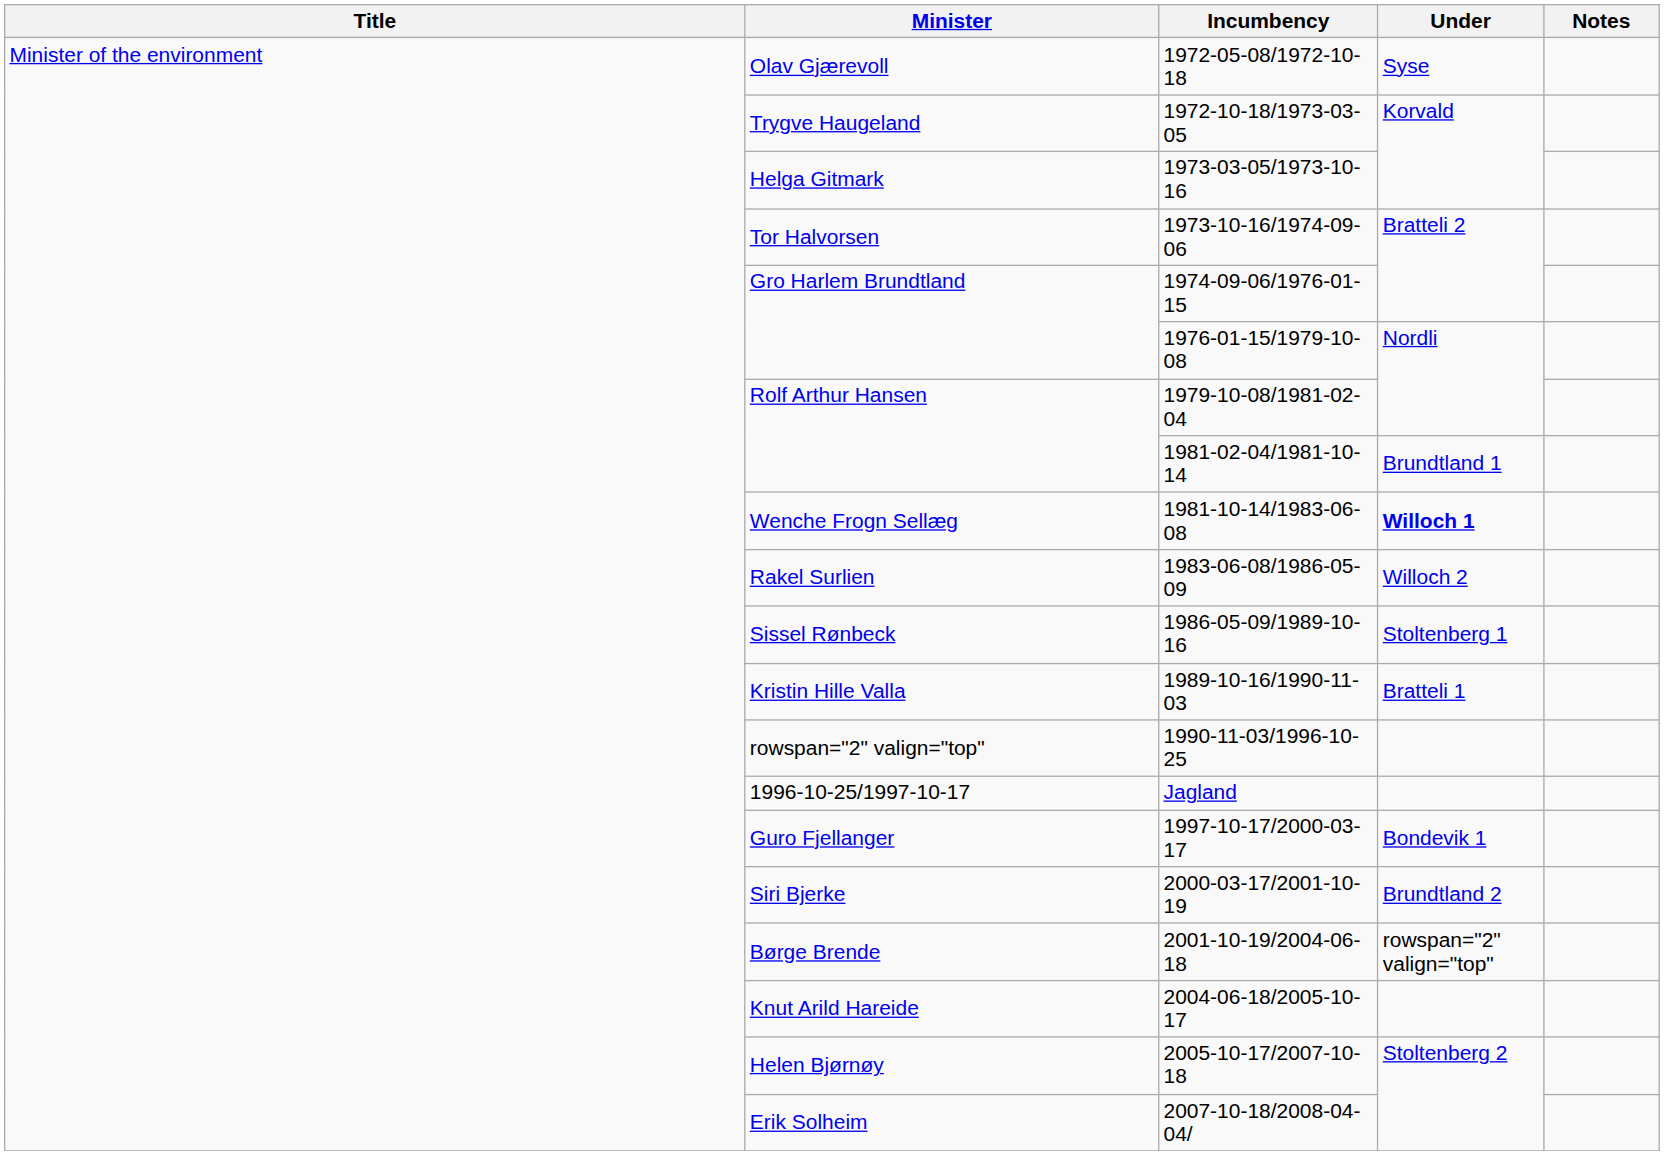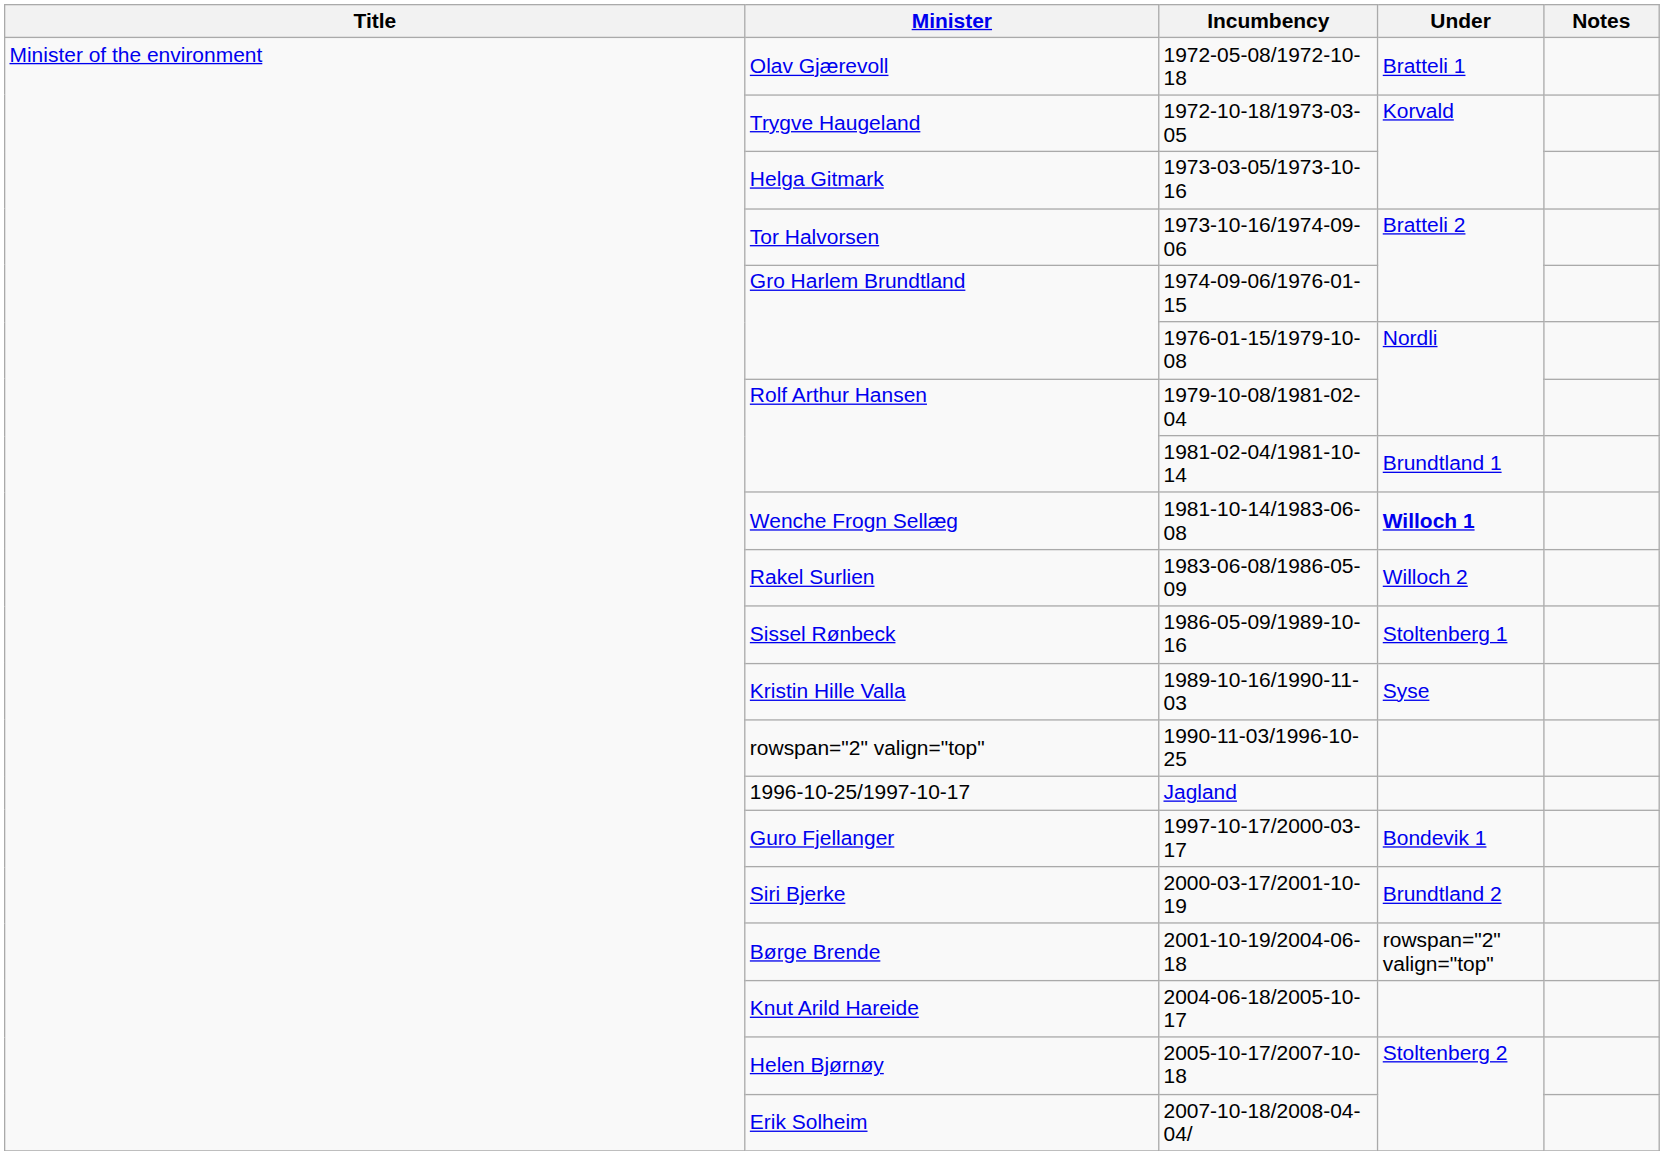(1406, 66) Syse -> (1424, 66) Bratteli 1
(1424, 691) Bratteli 1 -> (1406, 691) Syse
